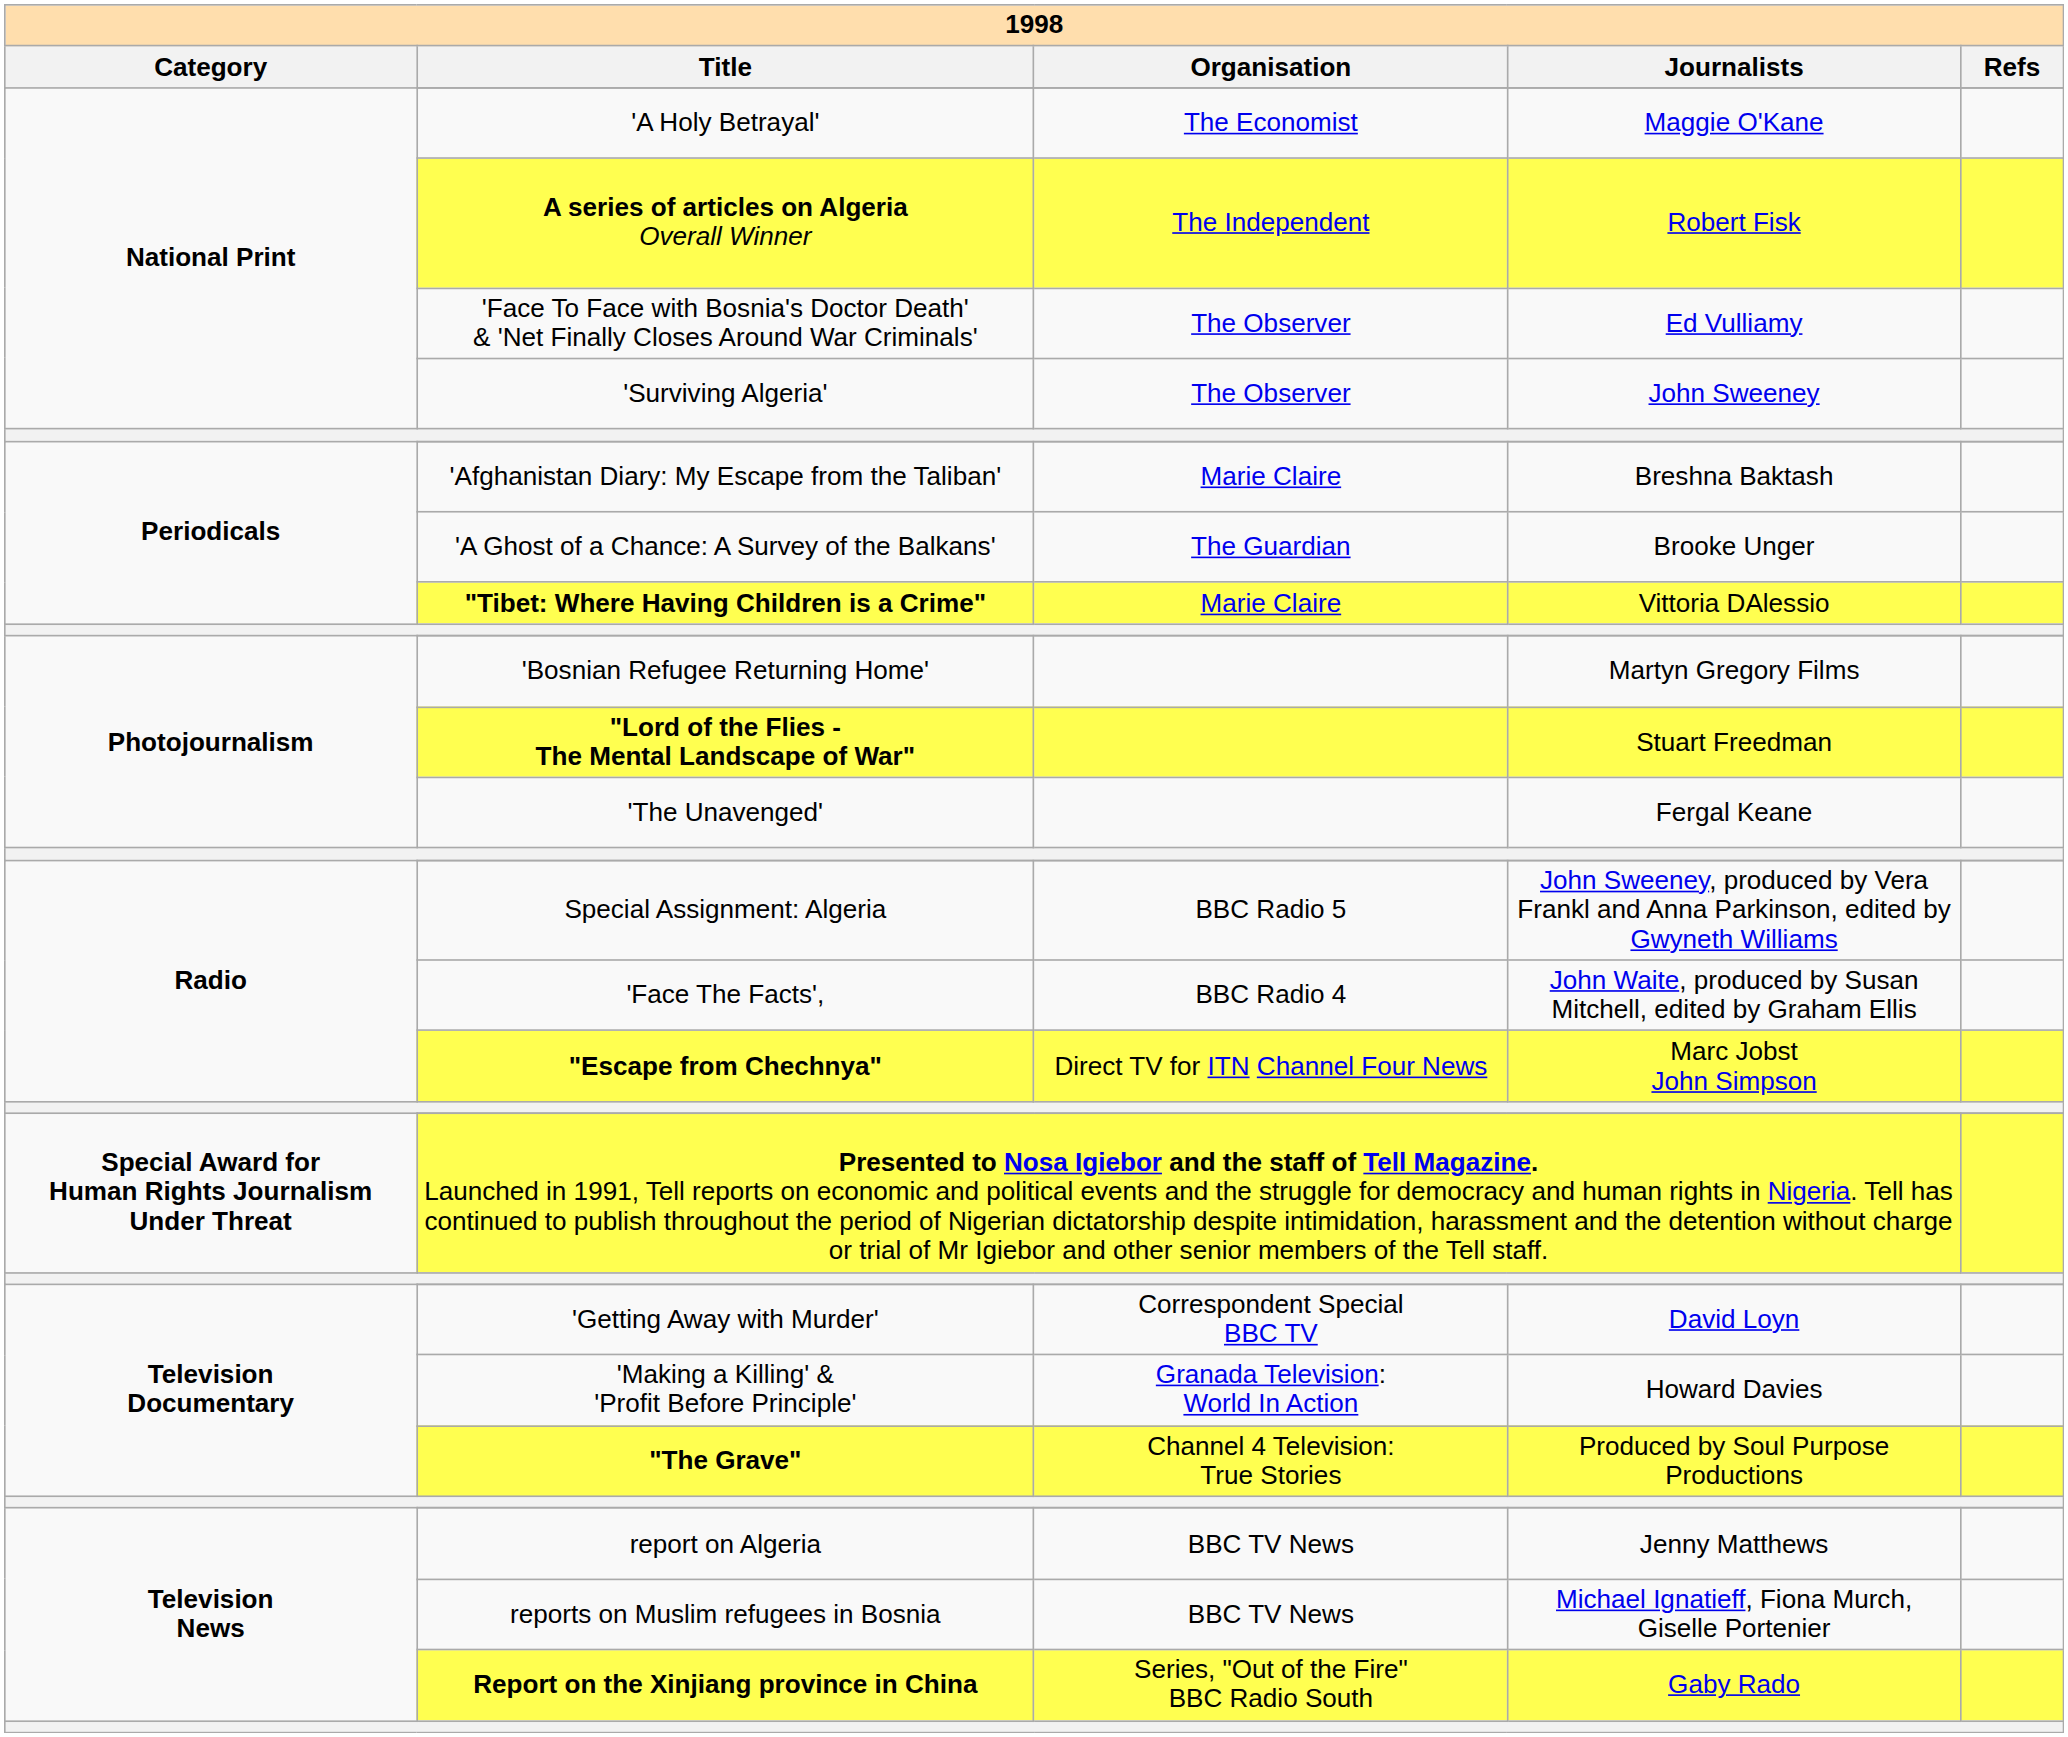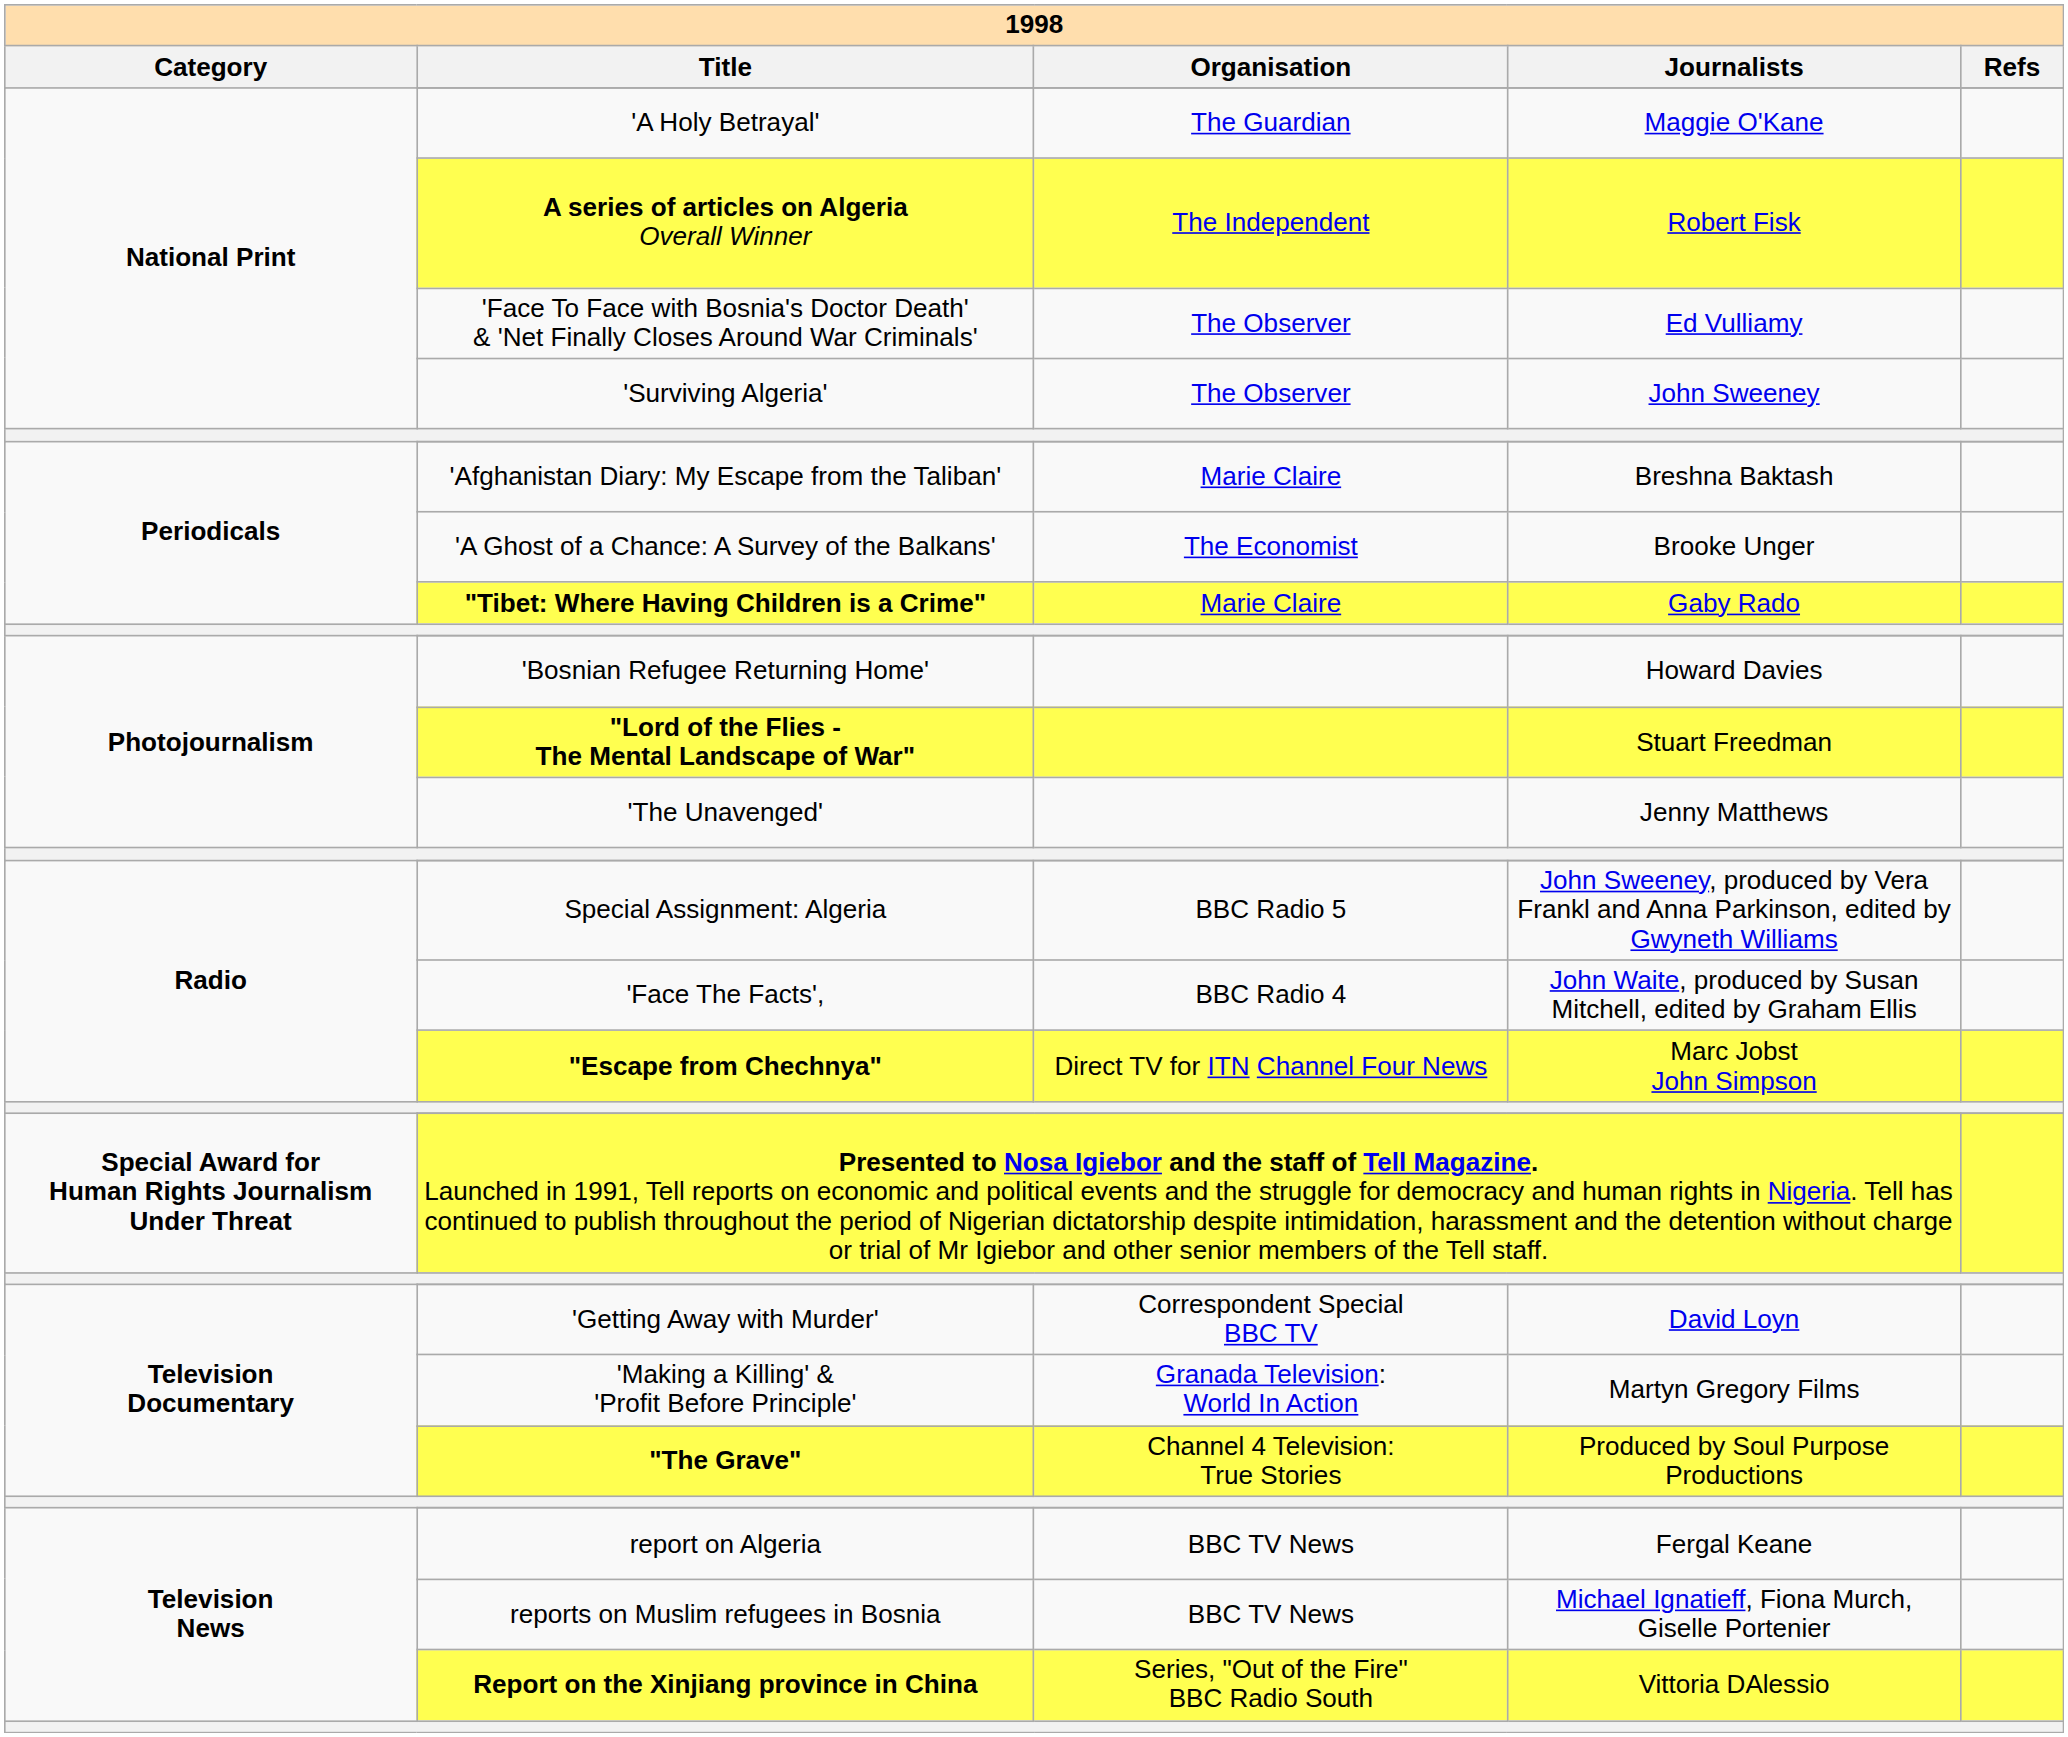(1271, 122) The Economist -> (1271, 122) The Guardian
(1271, 546) The Guardian -> (1271, 546) The Economist
(1734, 602) Vittoria DAlessio -> (1734, 602) Gaby Rado
(1734, 670) Martyn Gregory Films -> (1734, 670) Howard Davies
(1734, 812) Fergal Keane -> (1734, 812) Jenny Matthews
(1734, 1389) Howard Davies -> (1734, 1389) Martyn Gregory Films
(1734, 1543) Jenny Matthews -> (1734, 1543) Fergal Keane
(1734, 1684) Gaby Rado -> (1734, 1684) Vittoria DAlessio
